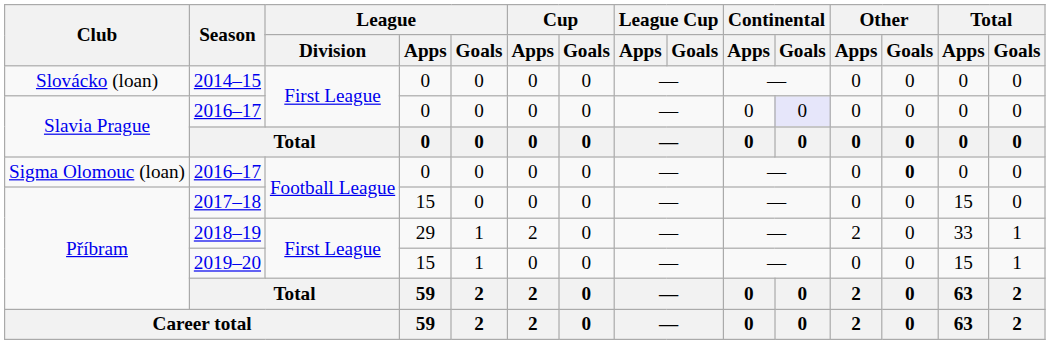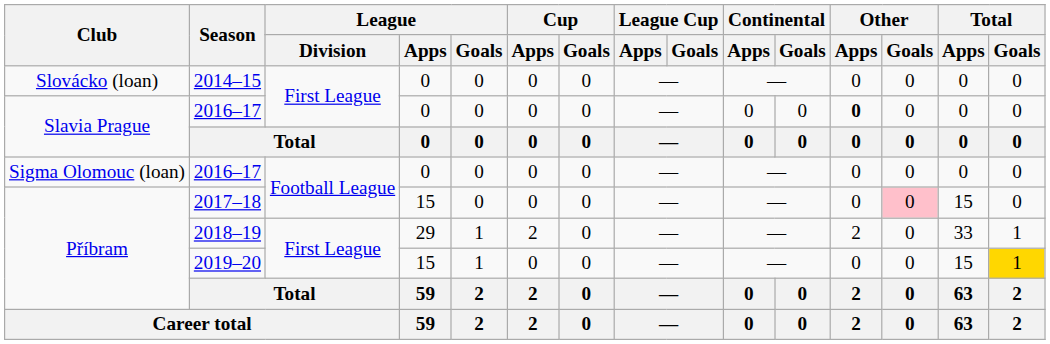(802, 111) lavender background -> (802, 111) no background
(856, 111) normal -> (856, 111) bold
(910, 171) bold -> (910, 171) normal
(910, 202) no background -> (910, 202) pink background
(1017, 263) no background -> (1017, 263) gold background
